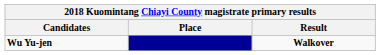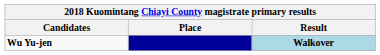(314, 43) no background -> (314, 43) lightblue background
